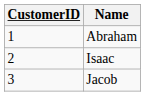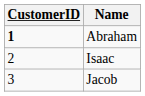(11, 36) normal -> (11, 36) bold
